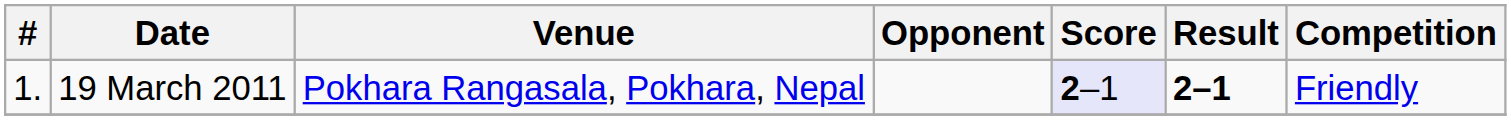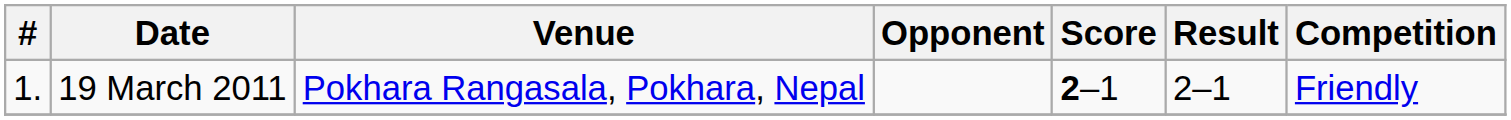(1090, 88) lavender background -> (1090, 88) no background
(1202, 88) bold -> (1202, 88) normal
